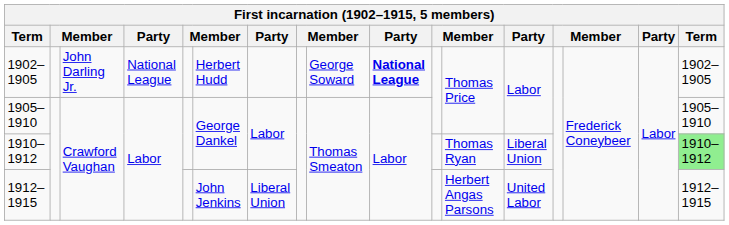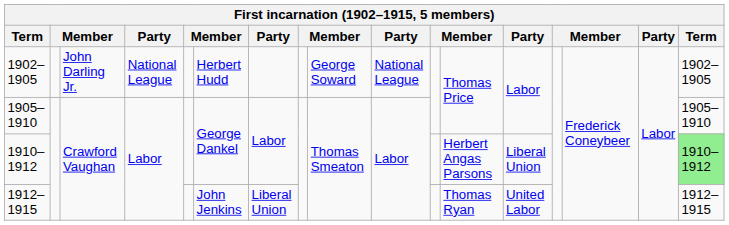(399, 72) bold -> (399, 72) normal
(469, 151) Thomas Ryan -> (468, 159) Herbert Angas Parsons
(469, 195) Herbert Angas Parsons -> (467, 202) Thomas Ryan
